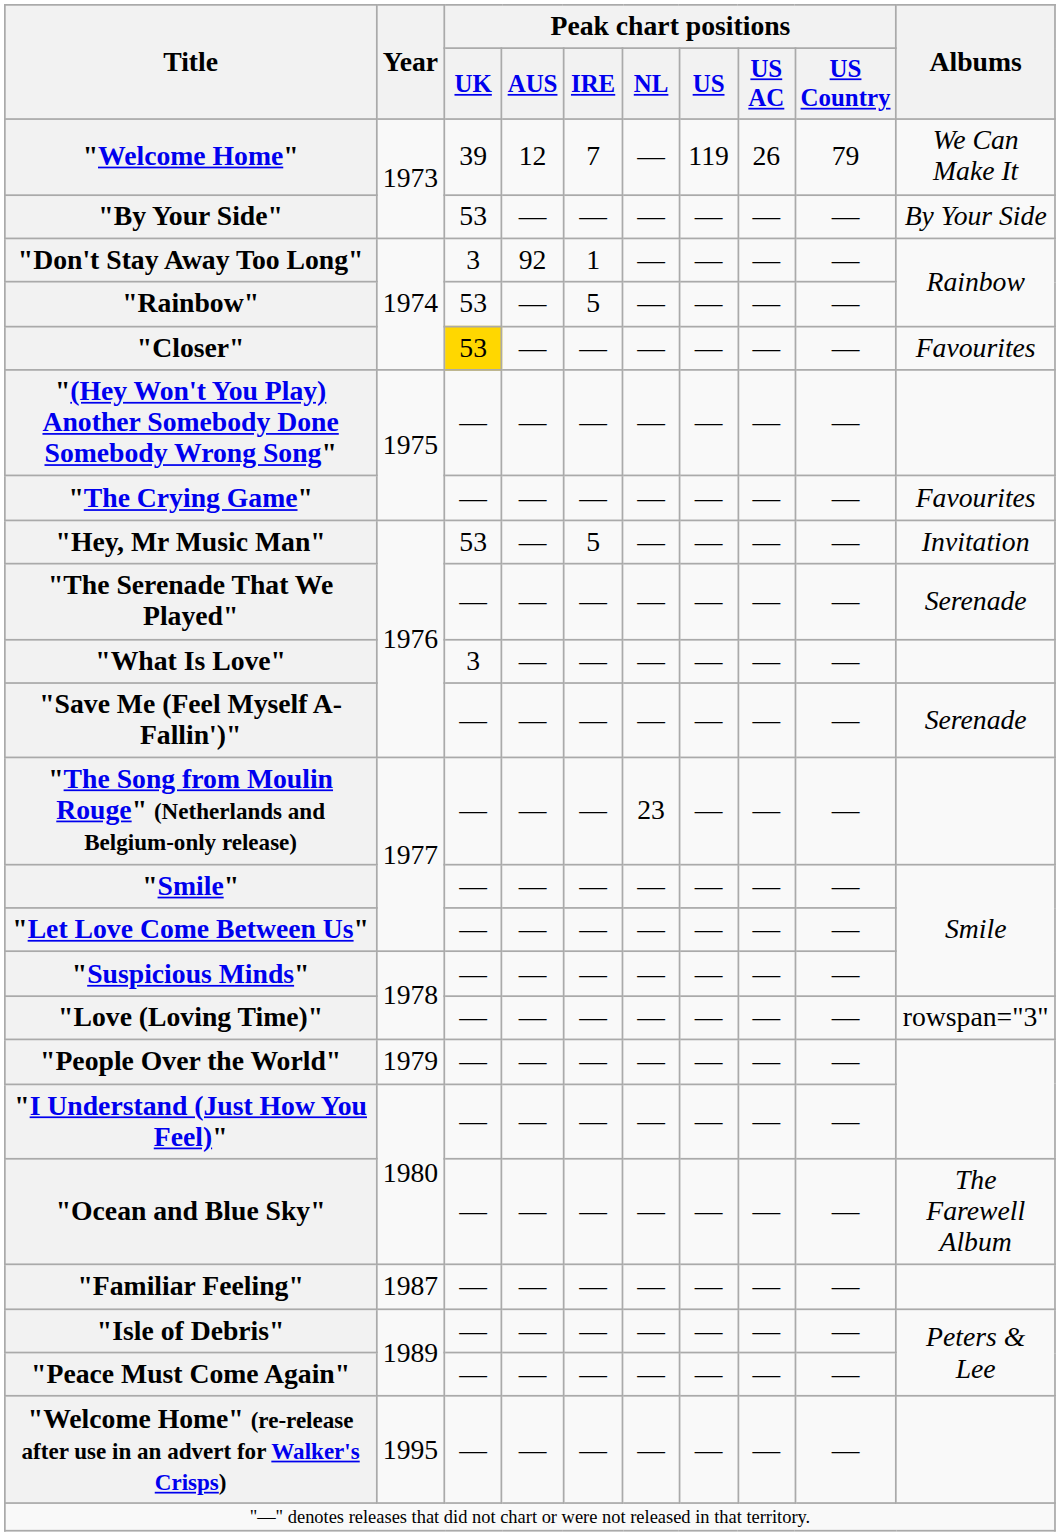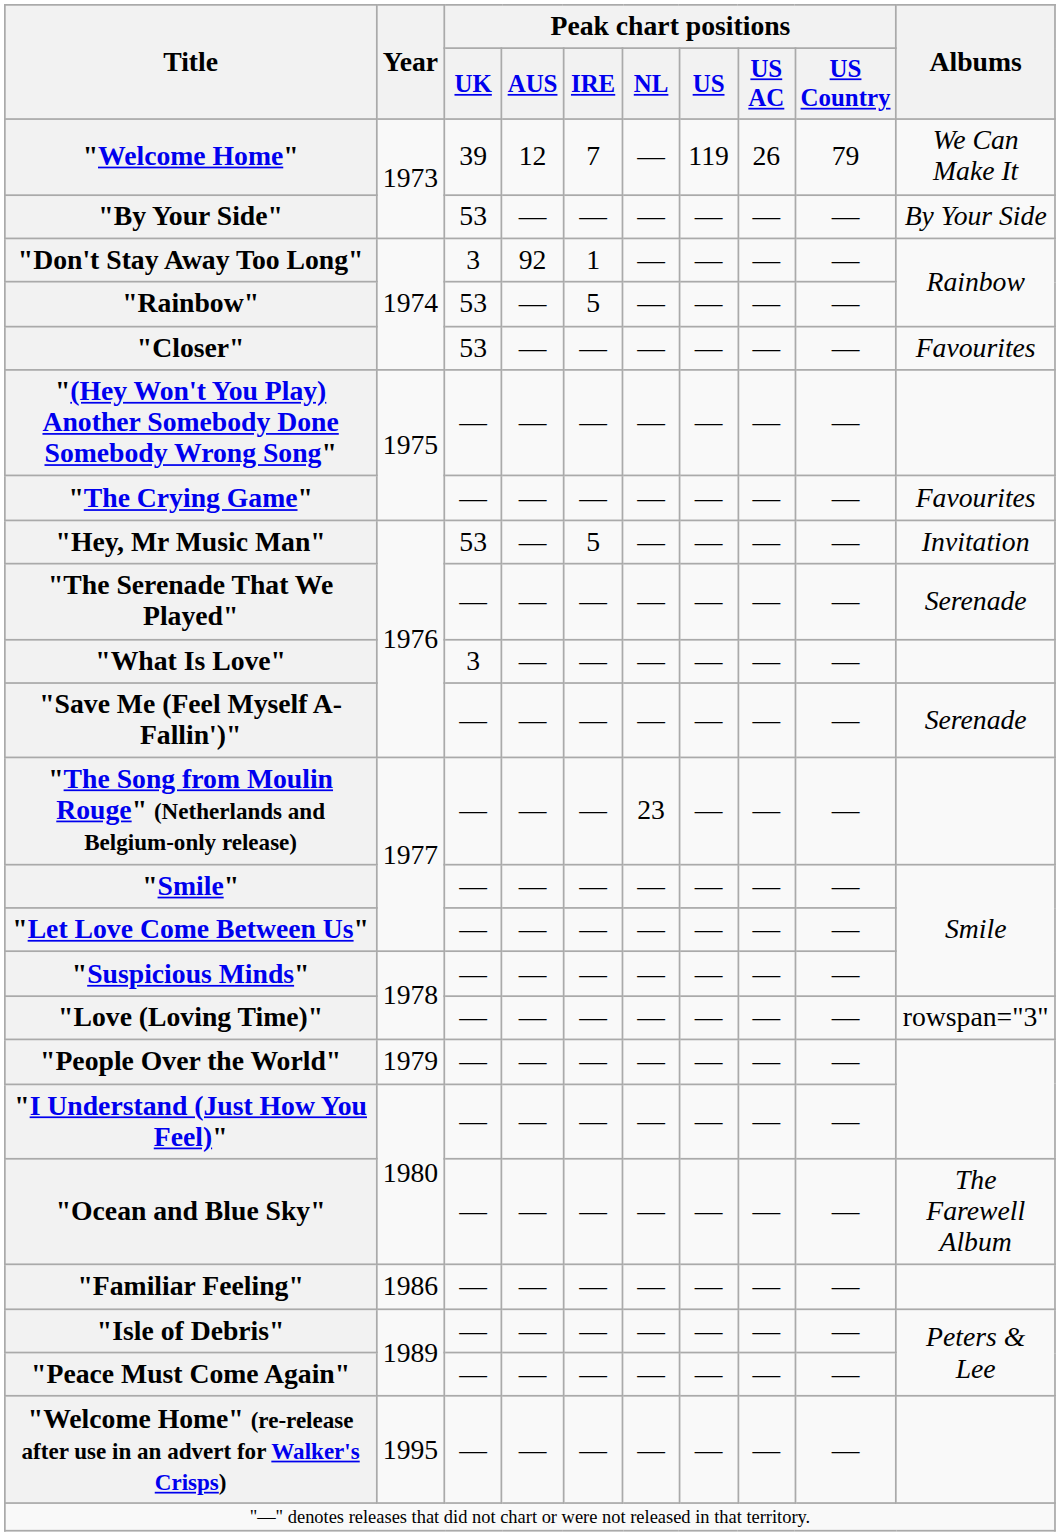(473, 347) gold background -> (473, 347) no background
(410, 1286) 1987 -> (410, 1286) 1986
